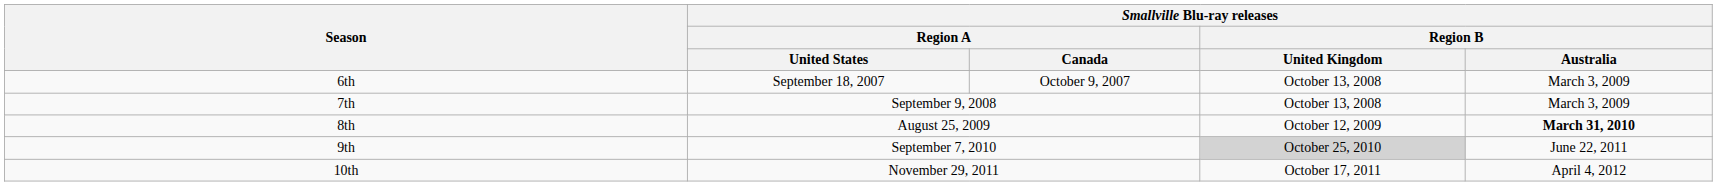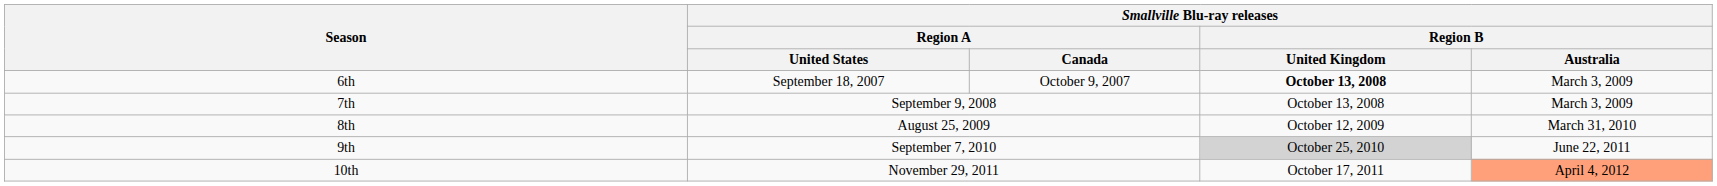(1333, 81) normal -> (1336, 81) bold
(1589, 125) bold -> (1592, 125) normal
(1589, 170) no background -> (1592, 170) lightsalmon background
